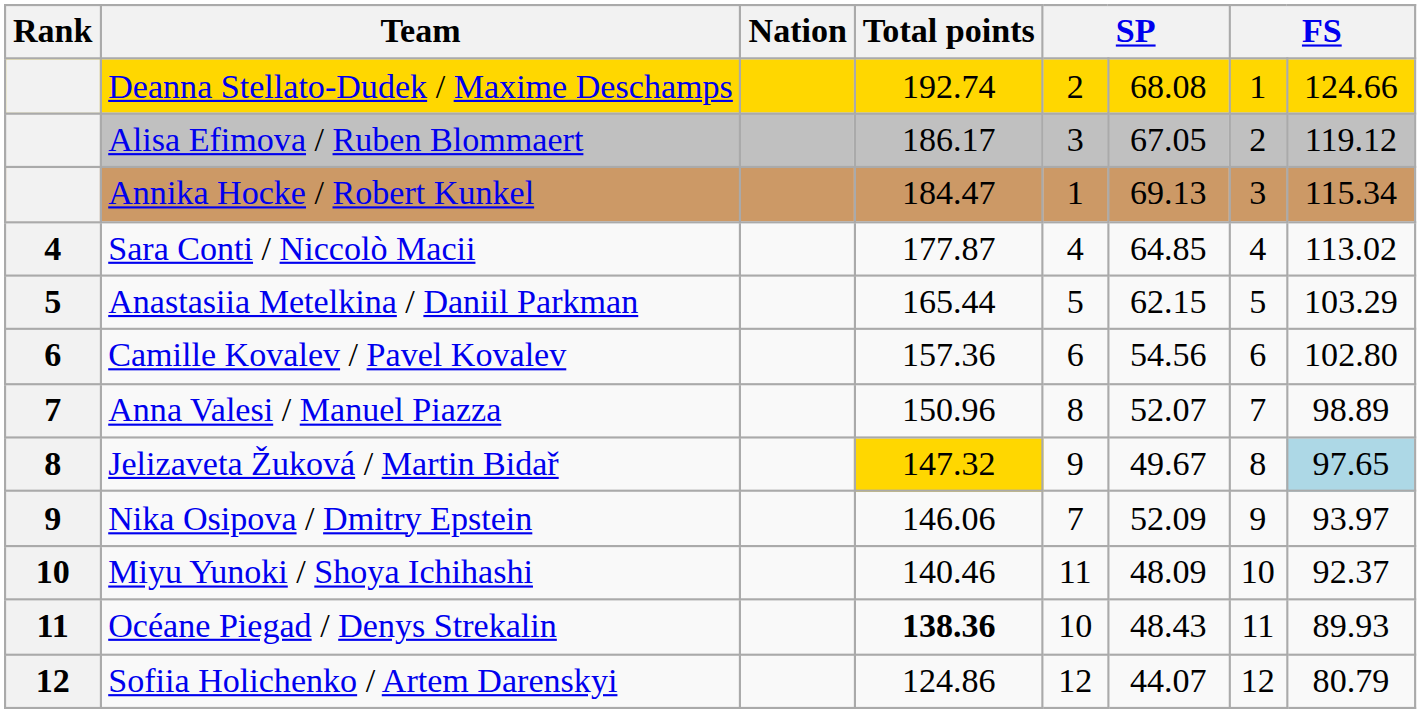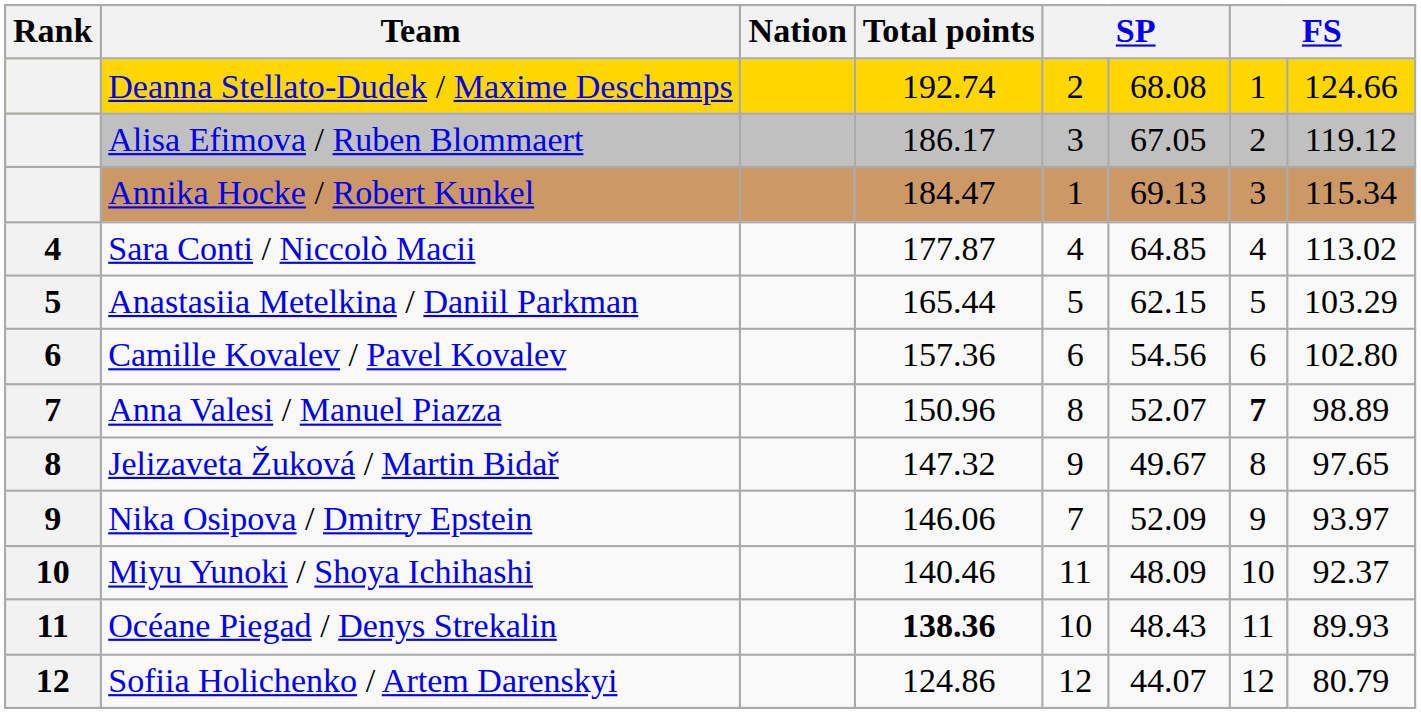(1258, 409) normal -> (1258, 409) bold
(949, 463) gold background -> (949, 463) no background
(1351, 463) lightblue background -> (1351, 463) no background
